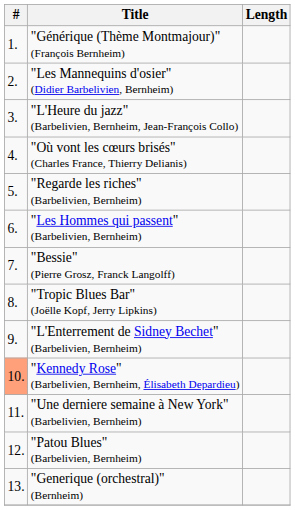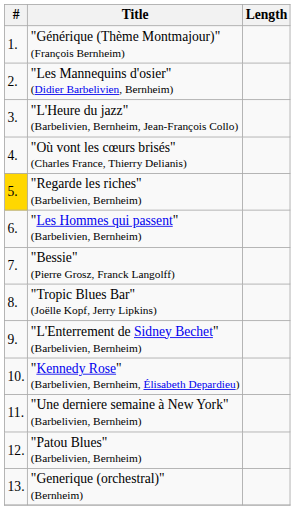(13, 191) no background -> (13, 191) gold background
(16, 376) lightsalmon background -> (16, 376) no background
